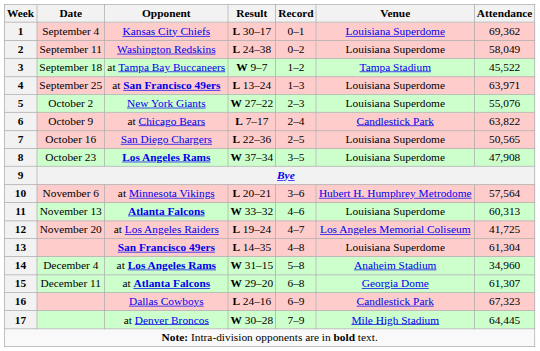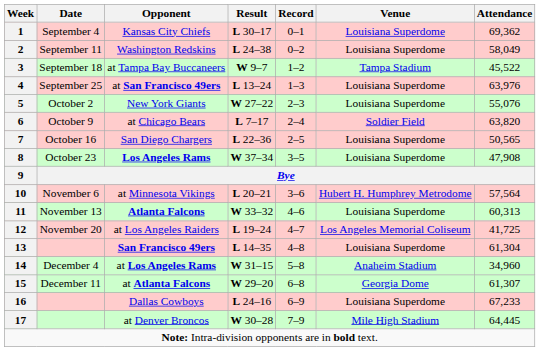(505, 85) 63,971 -> (505, 85) 63,976
(395, 121) Candlestick Park -> (395, 121) Soldier Field
(505, 121) 63,822 -> (505, 121) 63,820
(395, 301) Candlestick Park -> (395, 301) Louisiana Superdome
(505, 301) 67,323 -> (505, 301) 67,233
